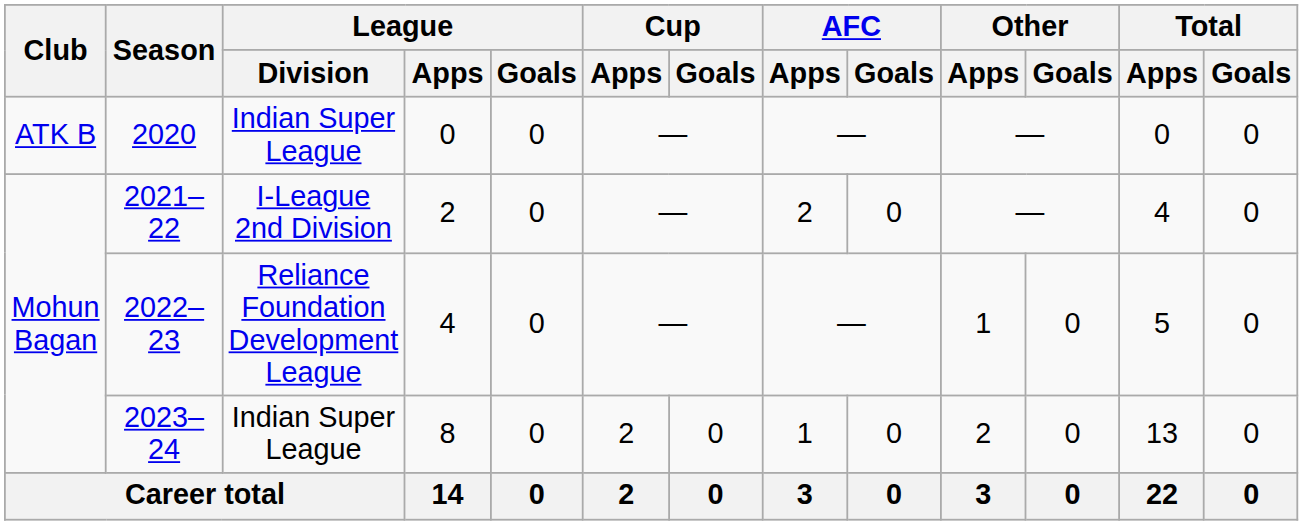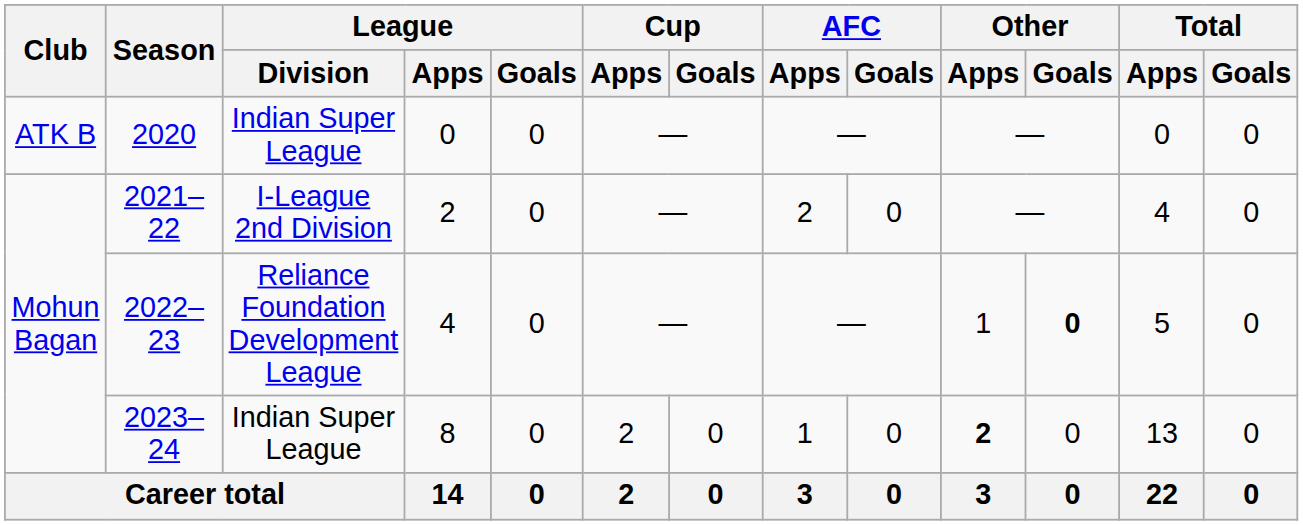(1073, 323) normal -> (1073, 323) bold
(983, 433) normal -> (983, 433) bold
